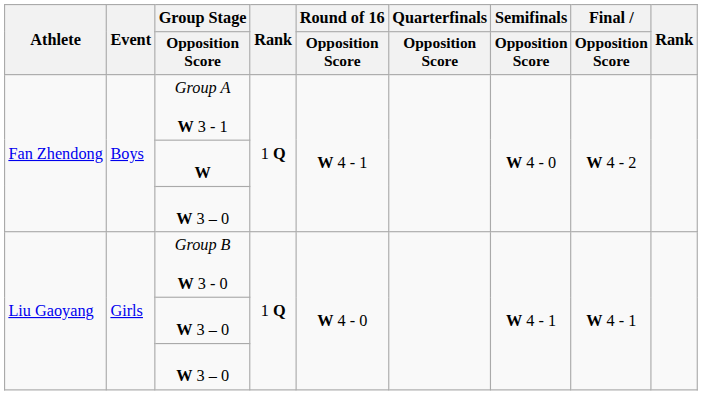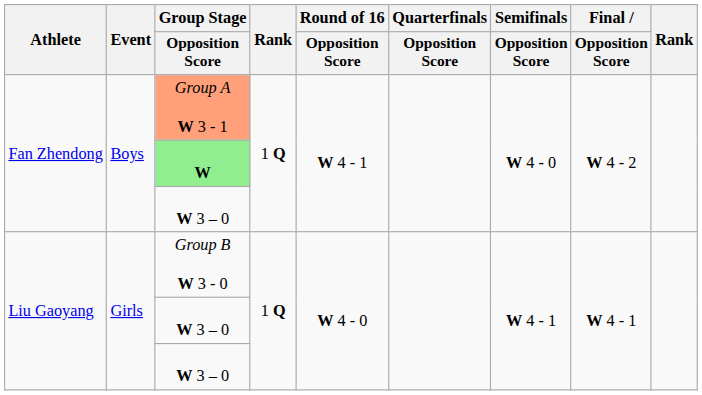(203, 107) no background -> (203, 107) lightsalmon background
(203, 173) no background -> (203, 173) lightgreen background
